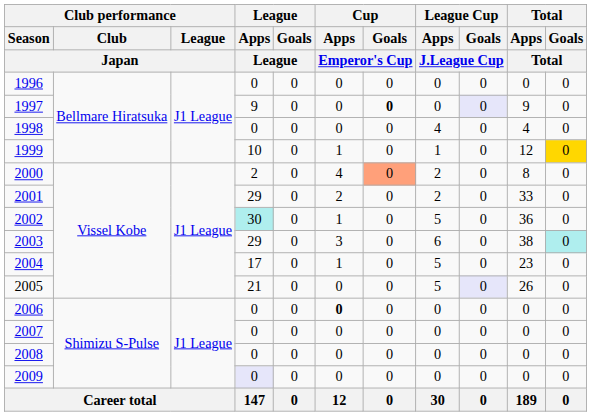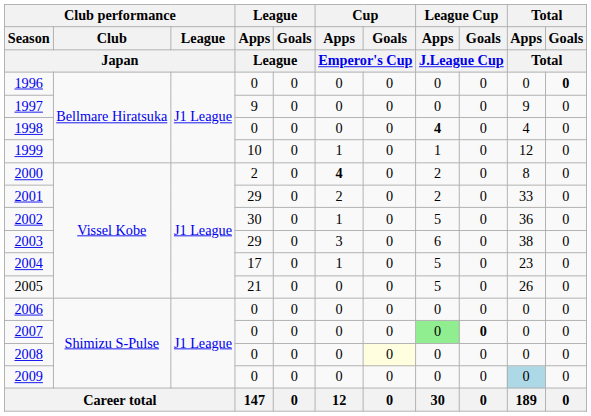(566, 83) normal -> (566, 83) bold
(390, 106) bold -> (390, 106) normal
(483, 106) lavender background -> (483, 106) no background
(438, 128) normal -> (438, 128) bold
(566, 151) gold background -> (566, 151) no background
(339, 173) normal -> (339, 173) bold
(390, 173) lightsalmon background -> (390, 173) no background
(254, 219) paleturquoise background -> (254, 219) no background
(566, 241) paleturquoise background -> (566, 241) no background
(483, 286) lavender background -> (483, 286) no background
(339, 309) bold -> (339, 309) normal
(438, 331) no background -> (438, 331) lightgreen background
(483, 331) normal -> (483, 331) bold
(390, 354) no background -> (390, 354) lightyellow background
(254, 377) lavender background -> (254, 377) no background
(526, 377) no background -> (526, 377) lightblue background
